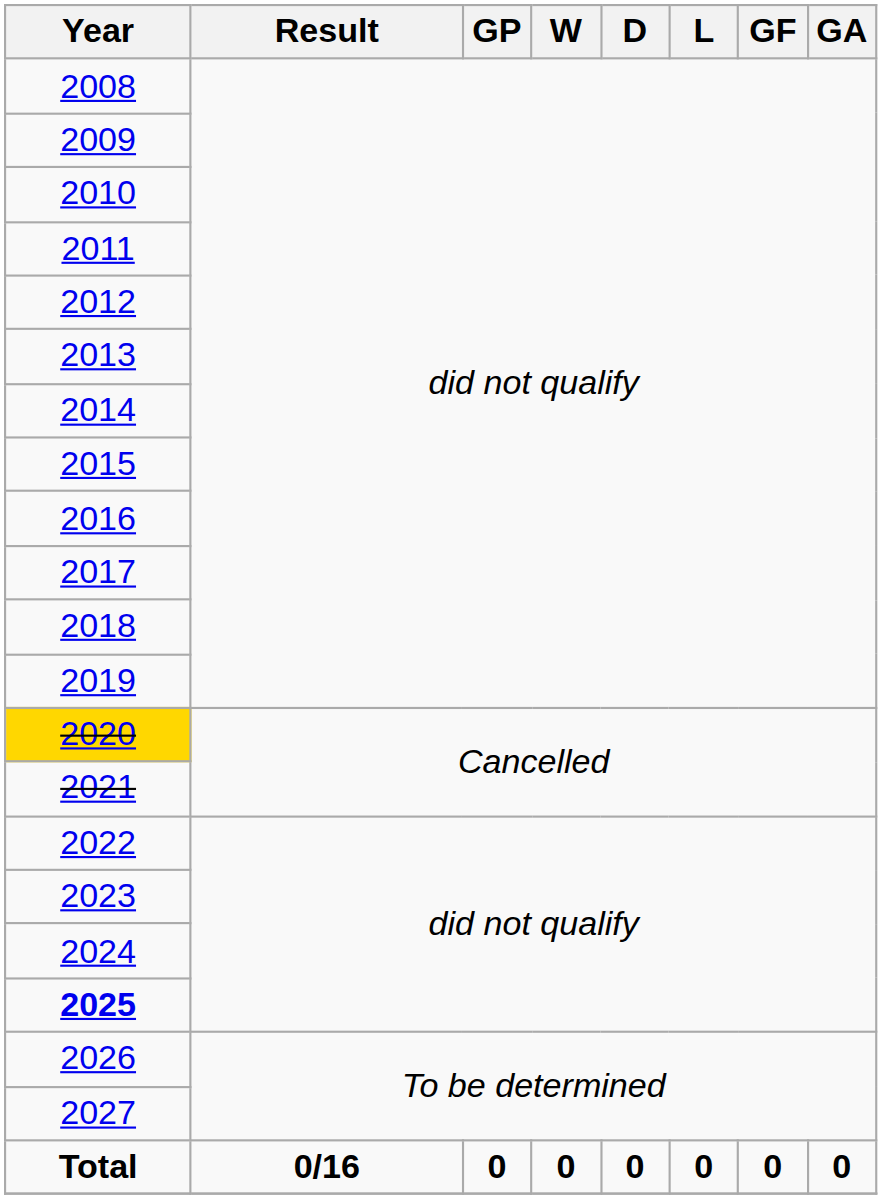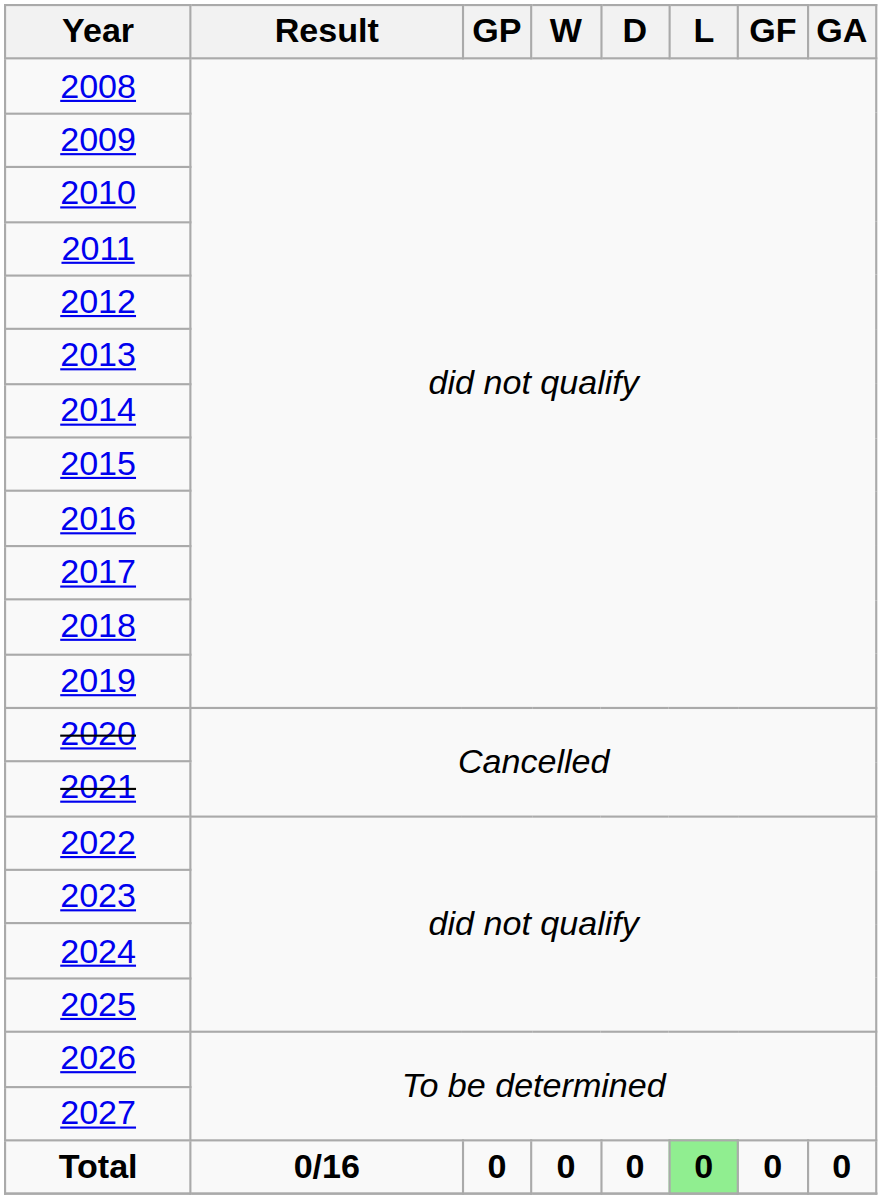(98, 734) gold background -> (98, 734) no background
(98, 1004) bold -> (98, 1004) normal
(704, 1166) no background -> (704, 1166) lightgreen background
